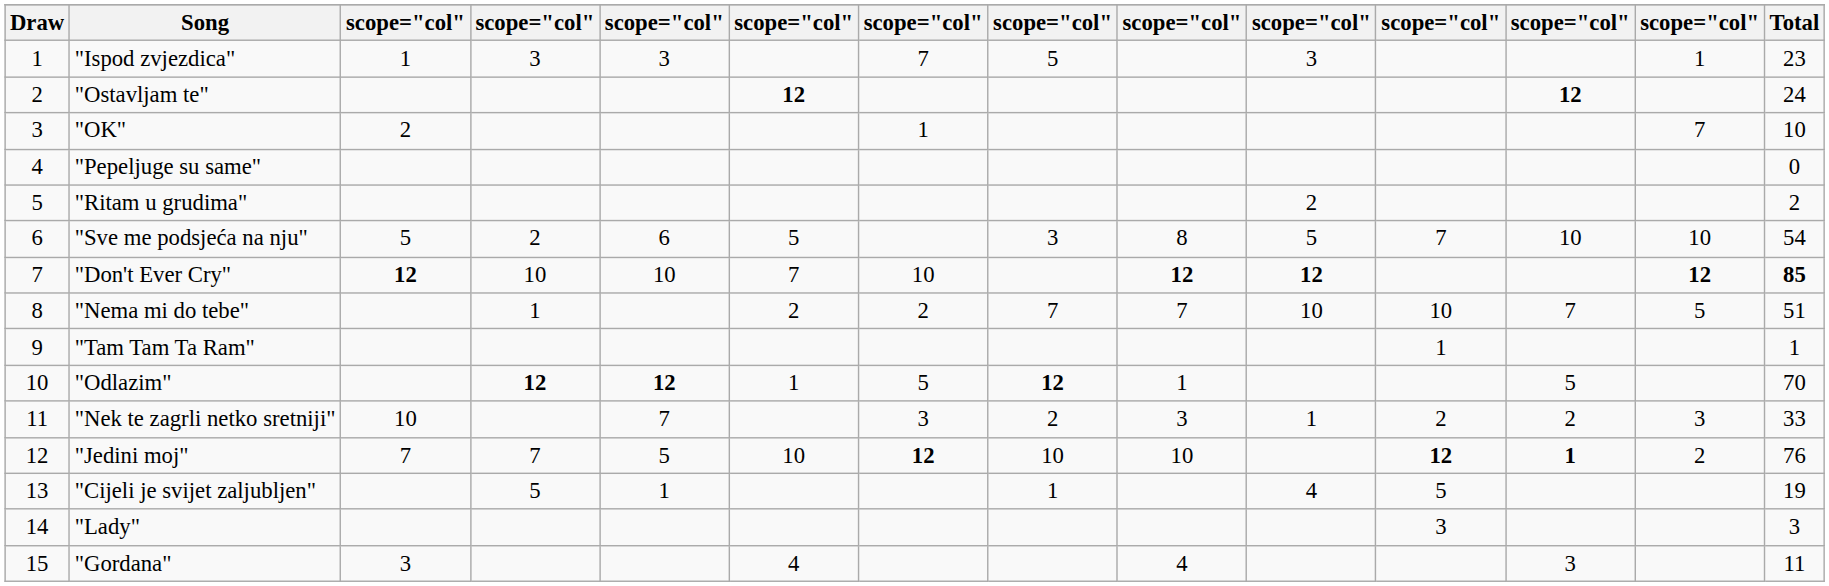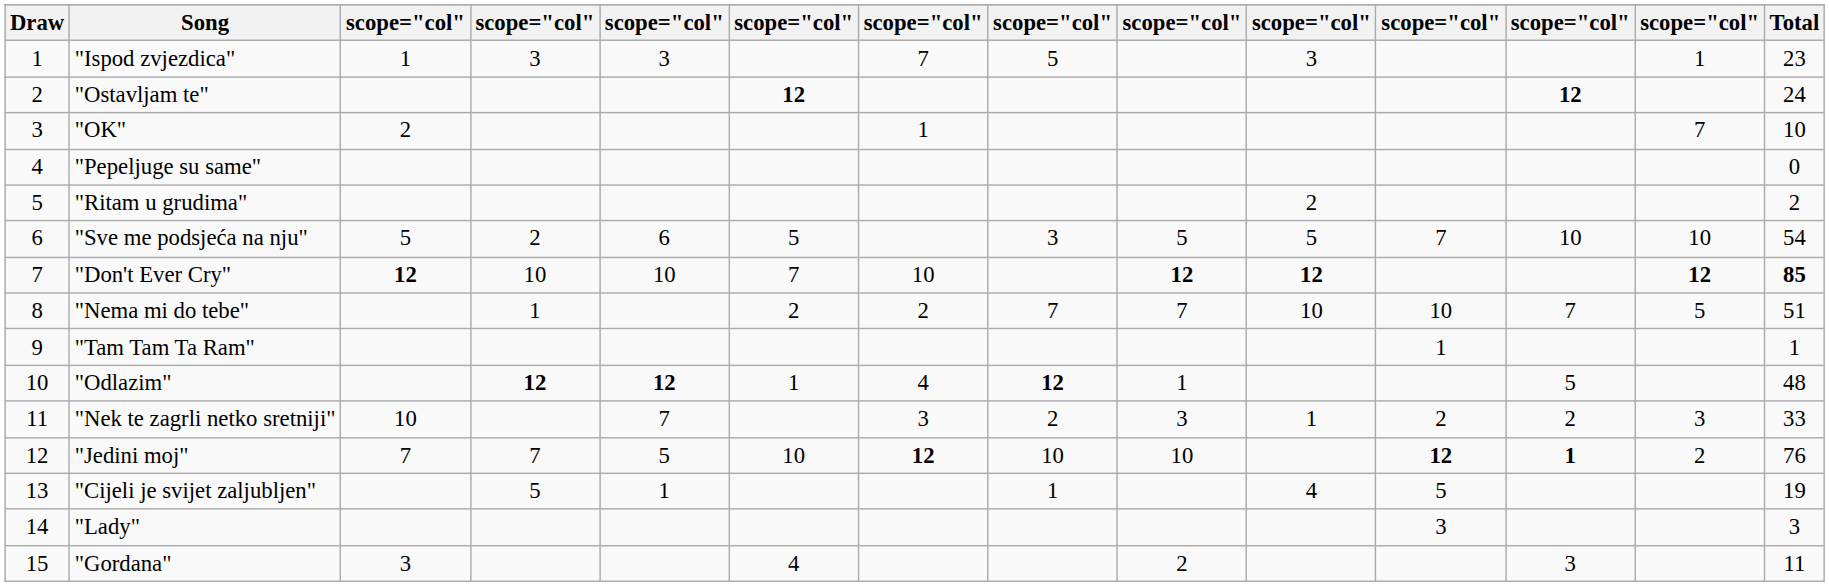(1182, 238) 8 -> (1182, 238) 5
(923, 382) 5 -> (923, 382) 4
(1794, 382) 70 -> (1794, 382) 48
(1182, 563) 4 -> (1182, 563) 2
